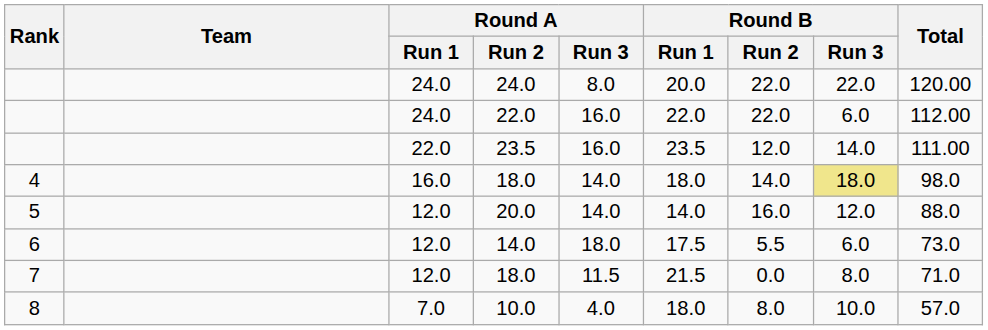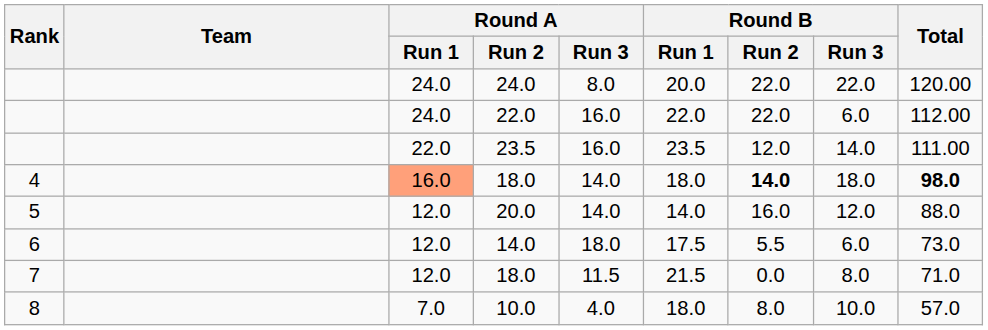(431, 180) no background -> (431, 180) lightsalmon background
(771, 180) normal -> (771, 180) bold
(856, 180) khaki background -> (856, 180) no background
(940, 180) normal -> (940, 180) bold
